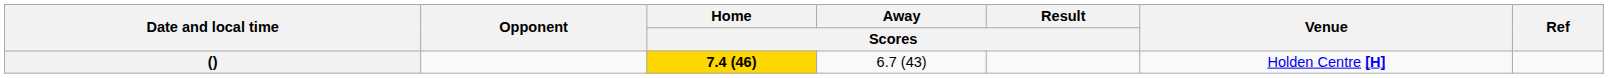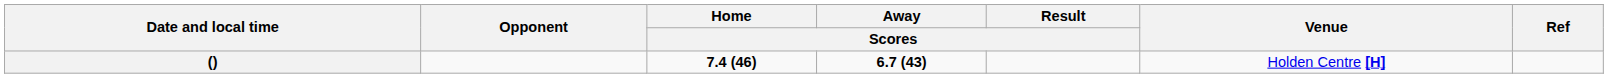(731, 62) gold background -> (731, 62) no background
(902, 62) normal -> (902, 62) bold
